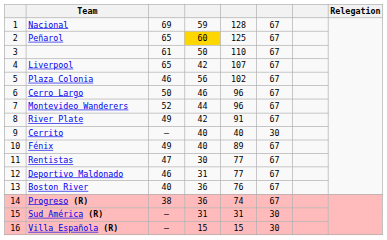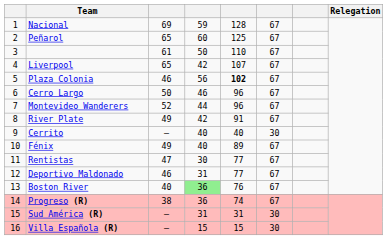(202, 38) gold background -> (202, 38) no background
(238, 79) normal -> (238, 79) bold
(202, 187) no background -> (202, 187) lightgreen background
